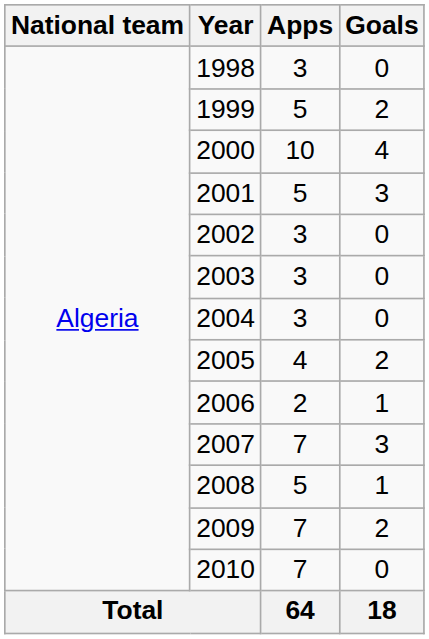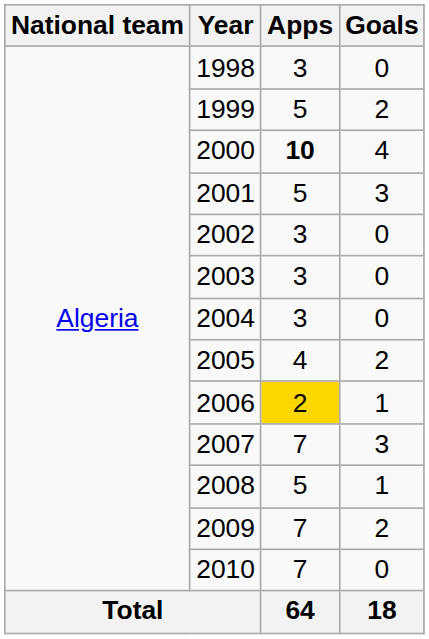(300, 151) normal -> (300, 151) bold
(300, 402) no background -> (300, 402) gold background
